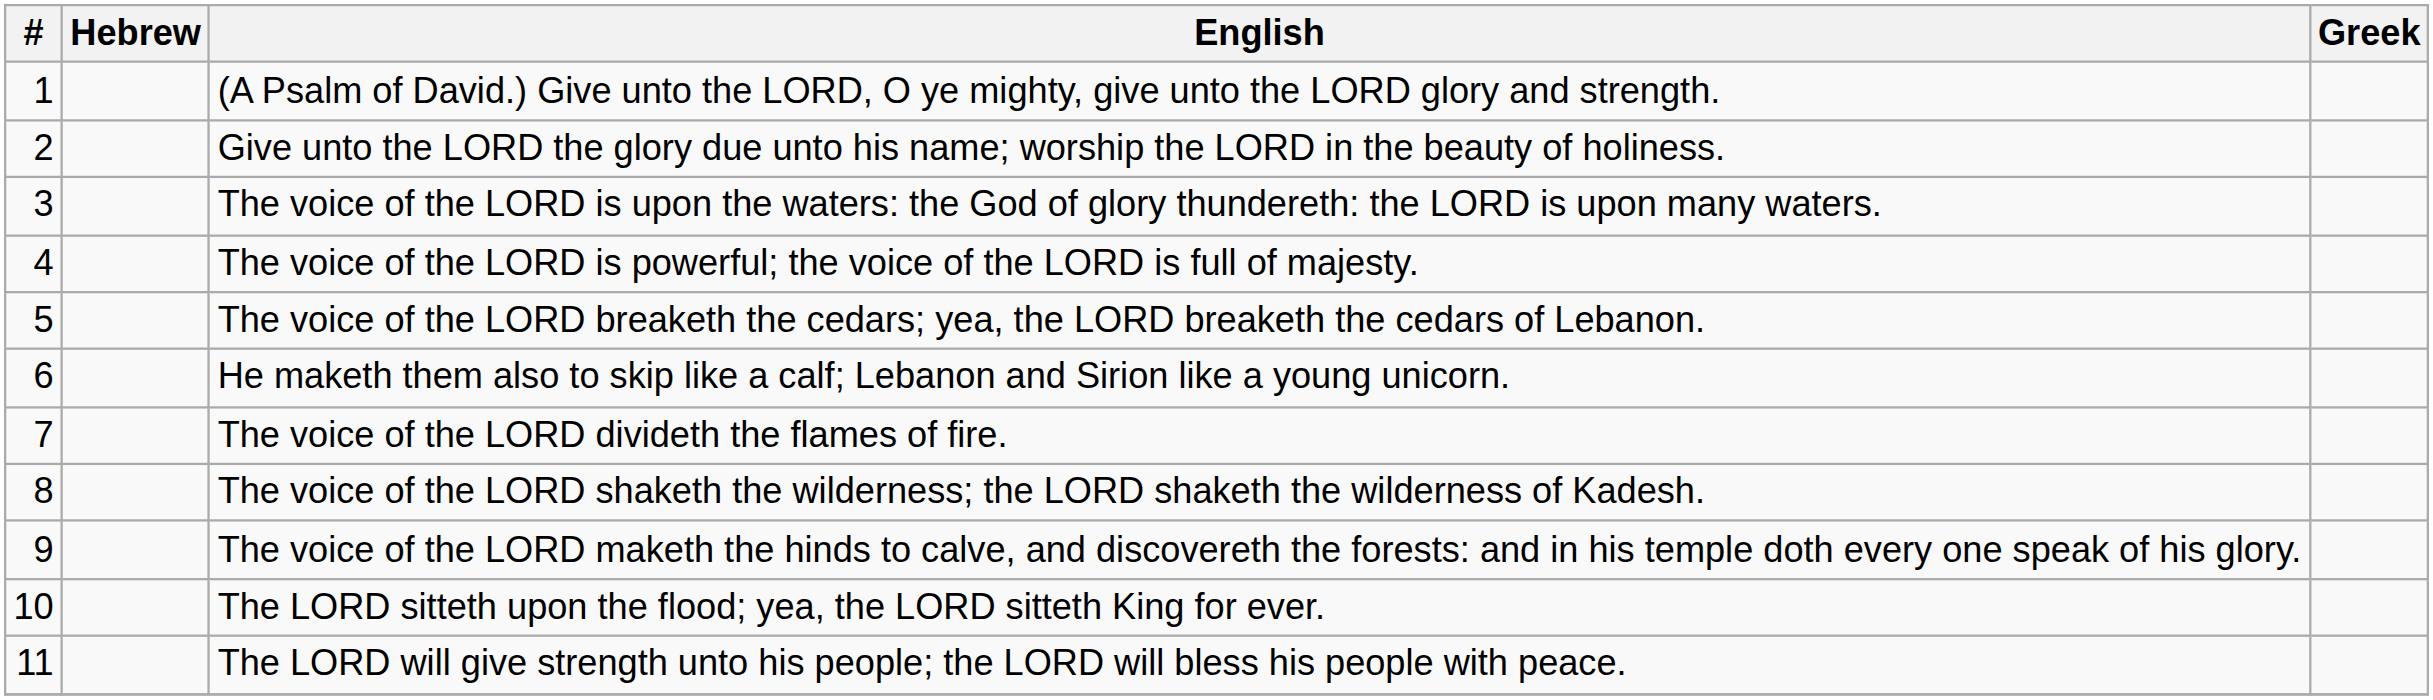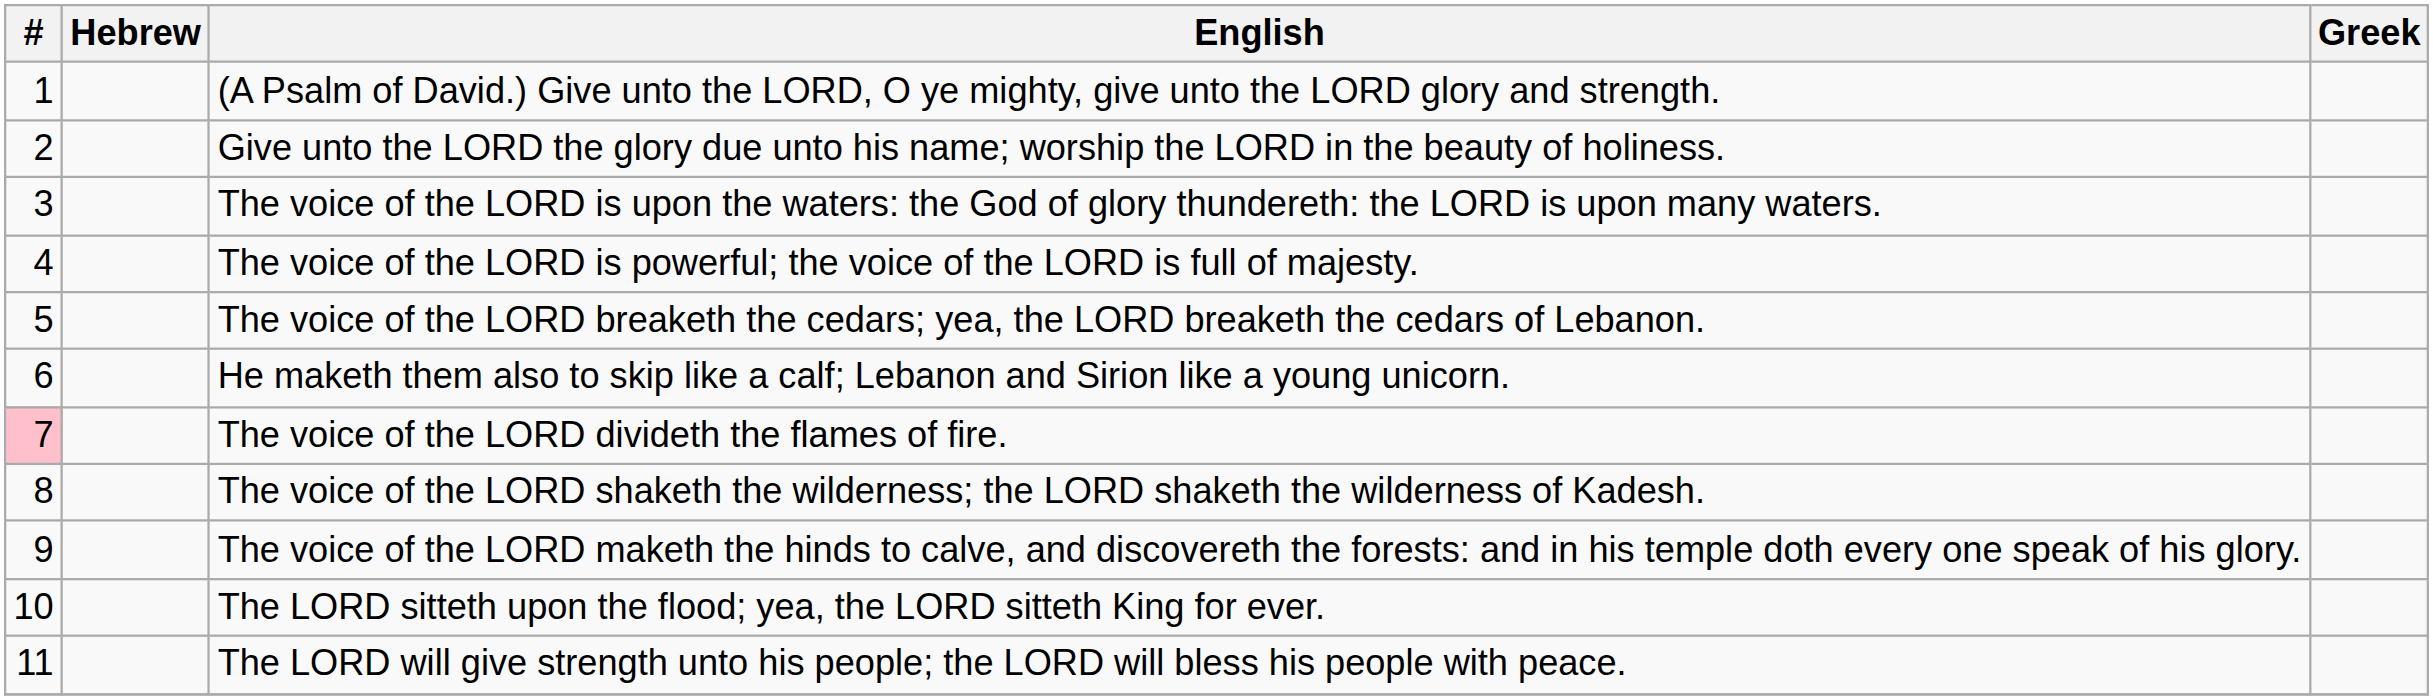(44, 434) no background -> (44, 434) pink background
